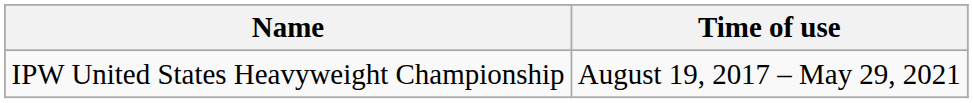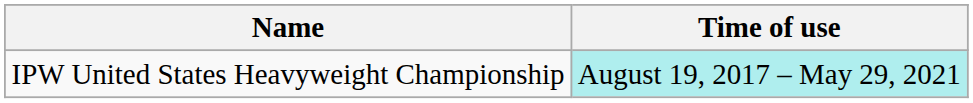(769, 73) no background -> (769, 73) paleturquoise background
